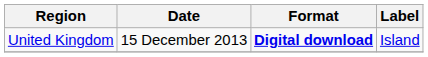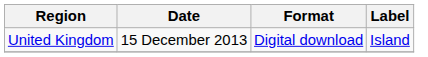(314, 39) bold -> (309, 39) normal
